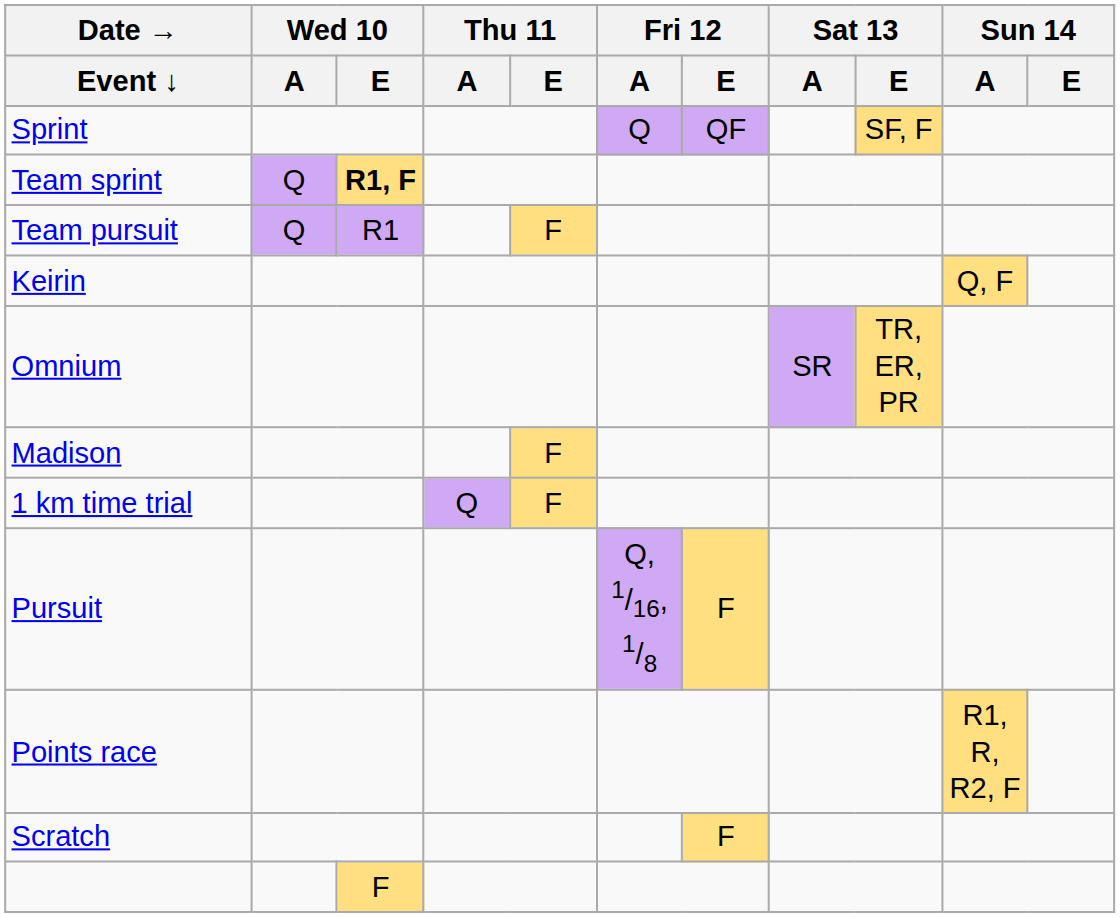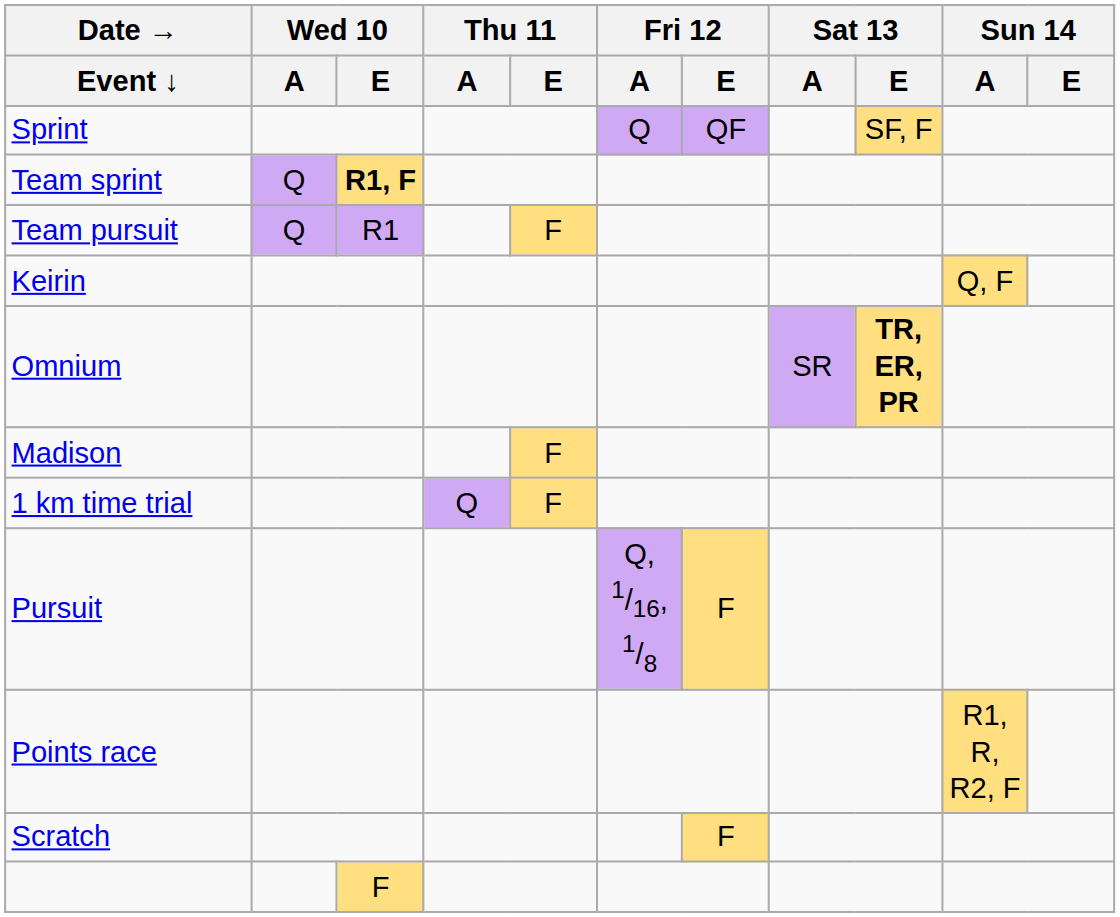(899, 366) normal -> (899, 366) bold
